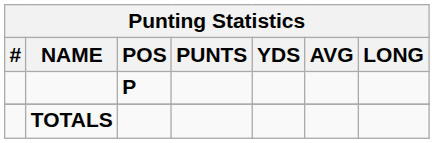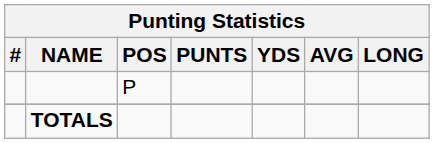(129, 87) bold -> (129, 87) normal
